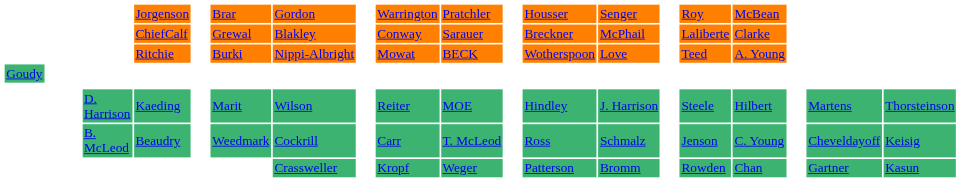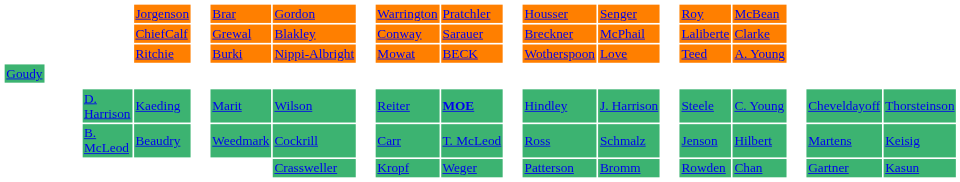(457, 106) normal -> (458, 106) bold
(753, 106) Hilbert -> (759, 106) C. Young
(830, 106) Martens -> (844, 106) Cheveldayoff
(759, 140) C. Young -> (753, 140) Hilbert
(844, 140) Cheveldayoff -> (830, 140) Martens
